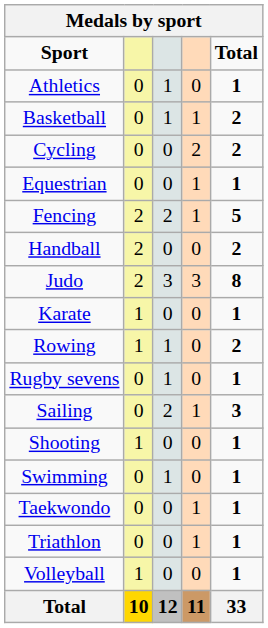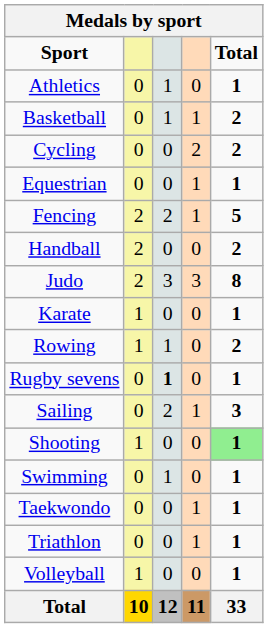(168, 378) normal -> (168, 378) bold
(236, 443) no background -> (236, 443) lightgreen background
